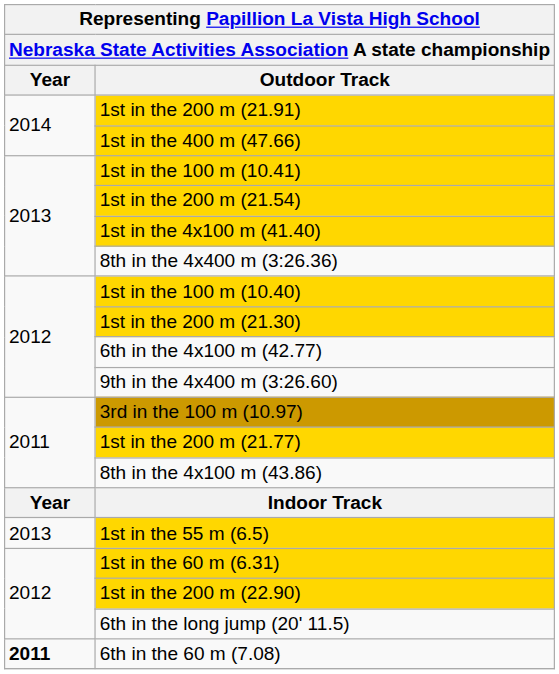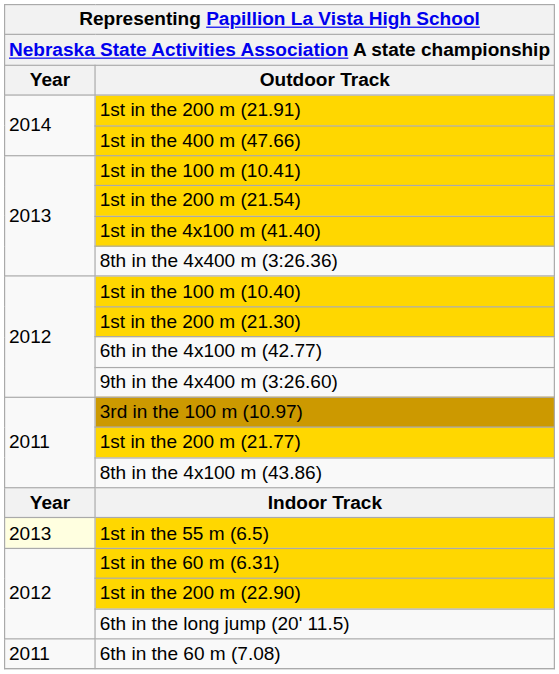(30, 532) no background -> (30, 532) lightyellow background
(30, 653) bold -> (29, 653) normal
